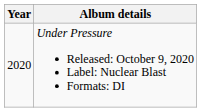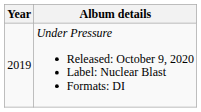(19, 65) 2020 -> (19, 65) 2019
